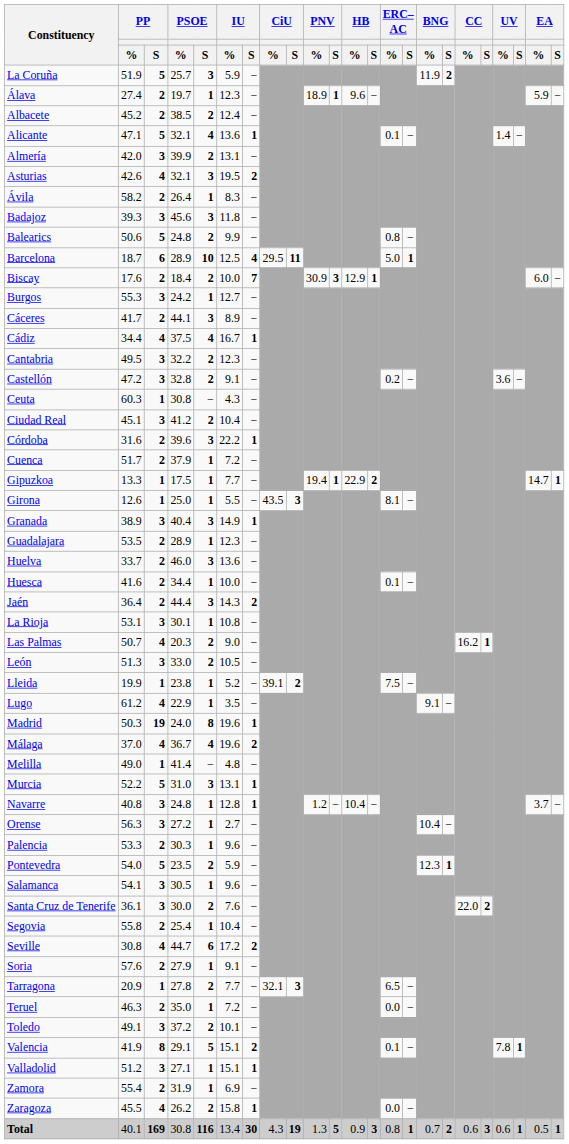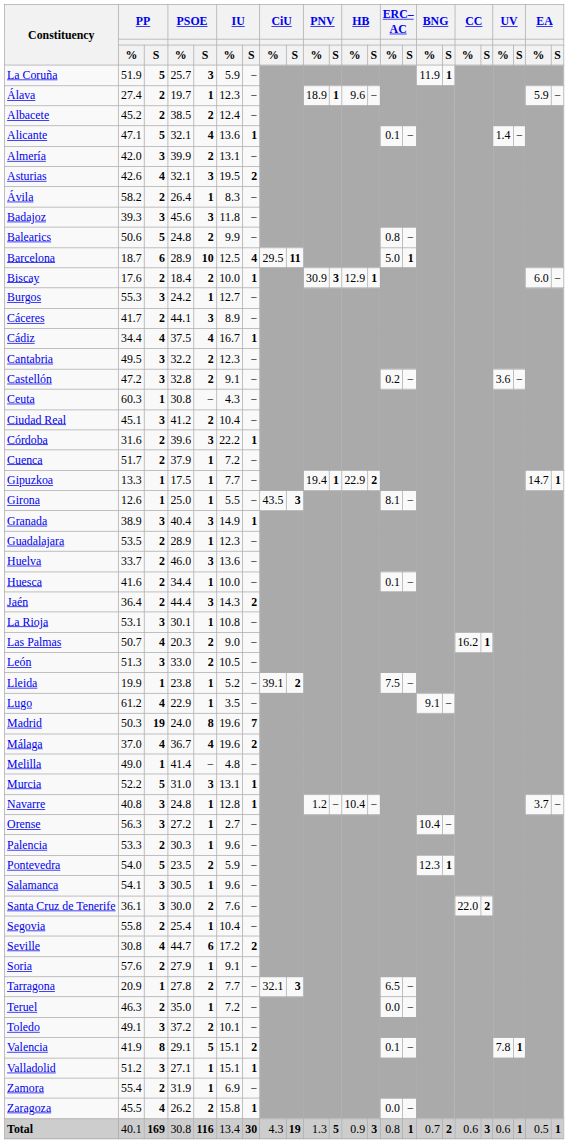(449, 75) 2 -> (449, 75) 1
(254, 277) 7 -> (254, 277) 1
(254, 723) 1 -> (254, 723) 7
